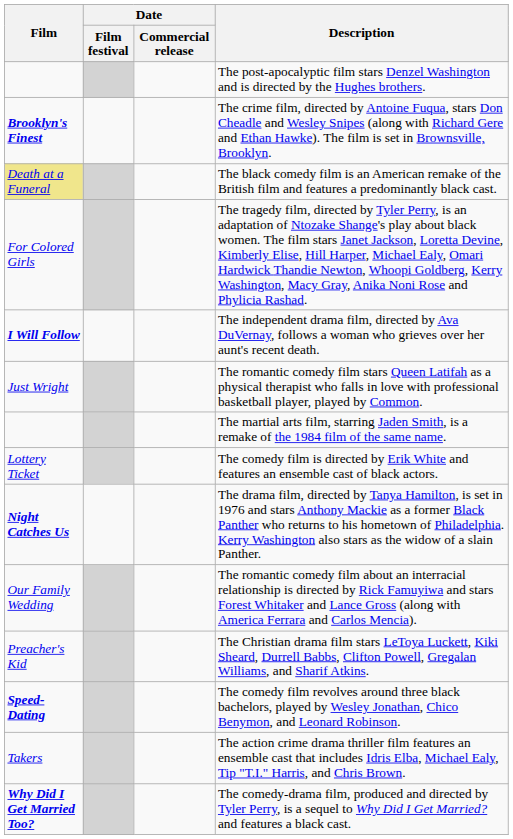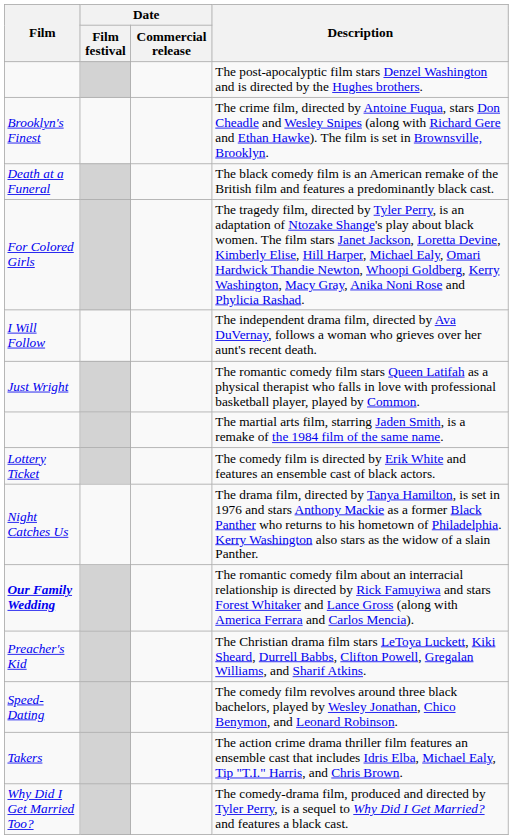(37, 130) bold -> (36, 130) normal
(36, 181) khaki background -> (36, 181) no background
(44, 335) bold -> (26, 335) normal
(38, 524) bold -> (38, 524) normal
(39, 597) normal -> (40, 597) bold
(26, 707) bold -> (26, 707) normal
(41, 809) bold -> (41, 809) normal
